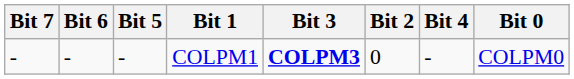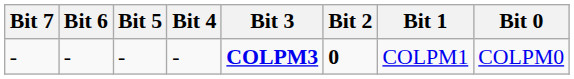columns swapped: (446, 21) <-> (215, 21)
(375, 56) normal -> (334, 56) bold
